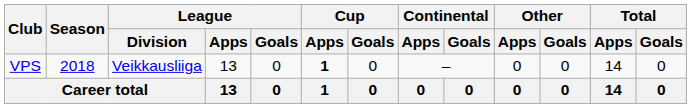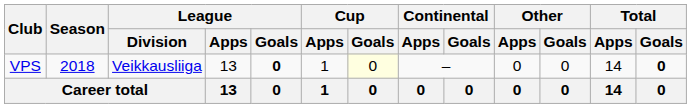(276, 66) normal -> (276, 66) bold
(325, 66) bold -> (325, 66) normal
(373, 66) no background -> (373, 66) lightyellow background
(661, 66) normal -> (661, 66) bold
